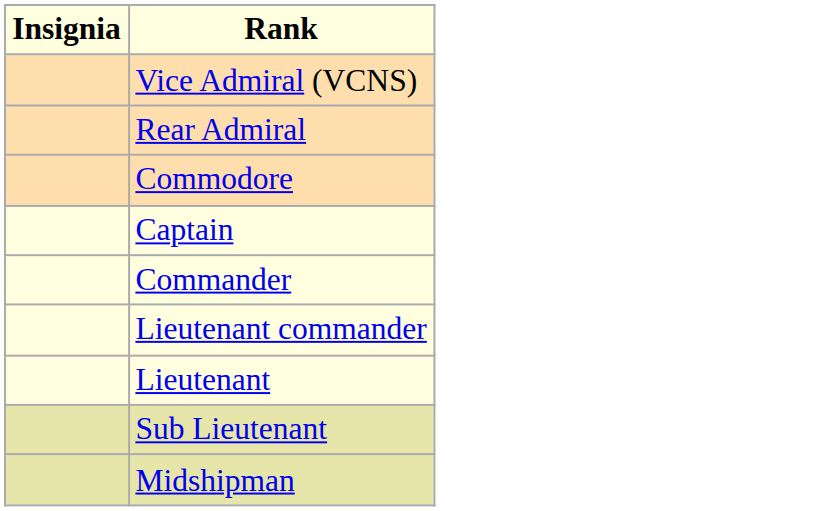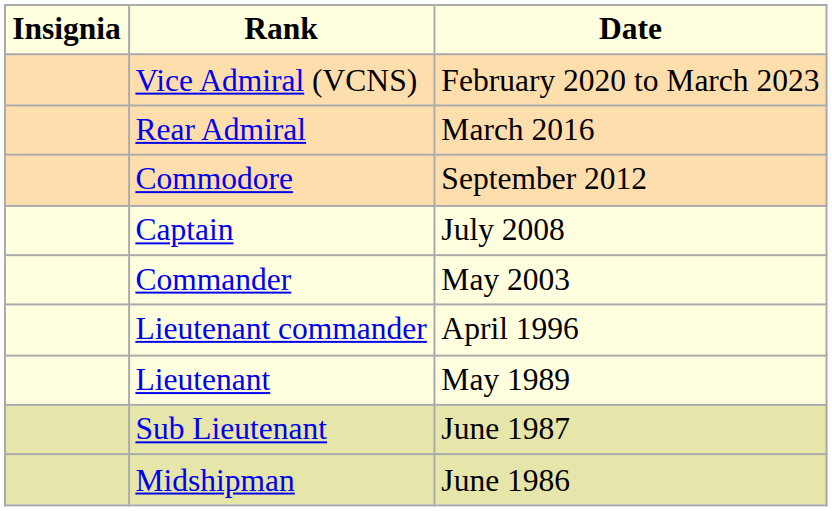+ column: (630, 29)
